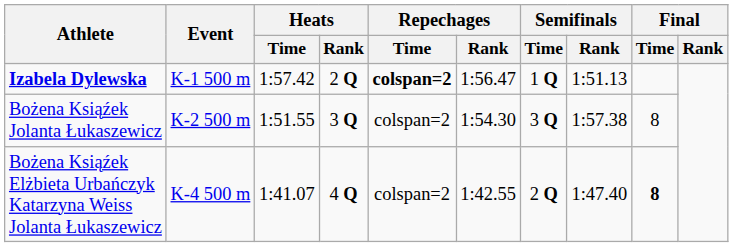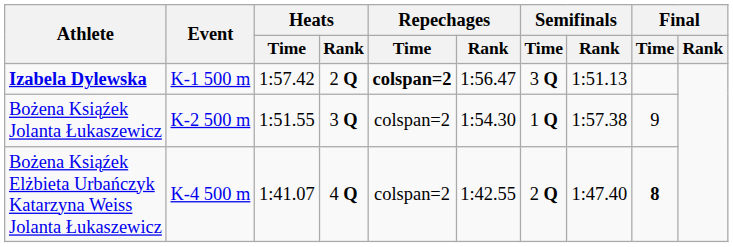(544, 79) 1 Q -> (544, 79) 3 Q
(544, 120) 3 Q -> (544, 120) 1 Q
(655, 120) 8 -> (655, 120) 9
